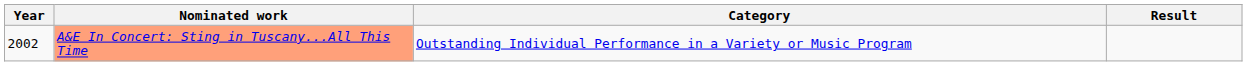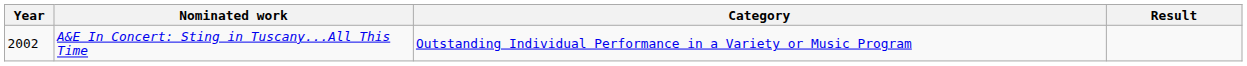(224, 43) lightsalmon background -> (224, 43) no background
